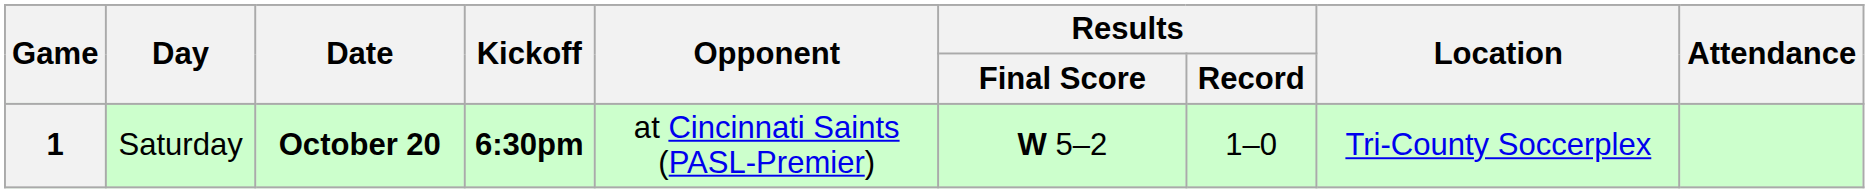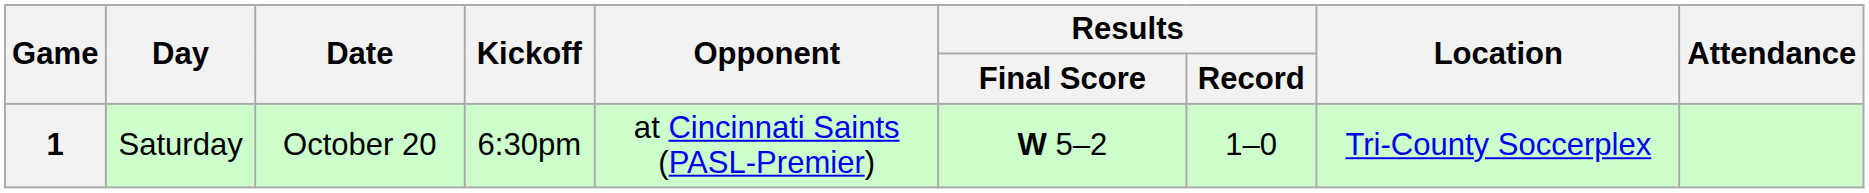(360, 145) bold -> (360, 145) normal
(529, 145) bold -> (529, 145) normal
